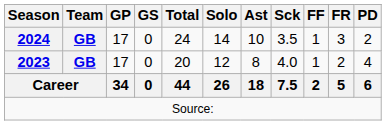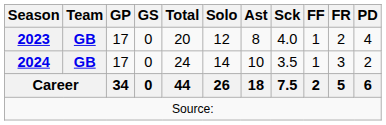rows swapped: (34, 62) <-> (34, 39)
